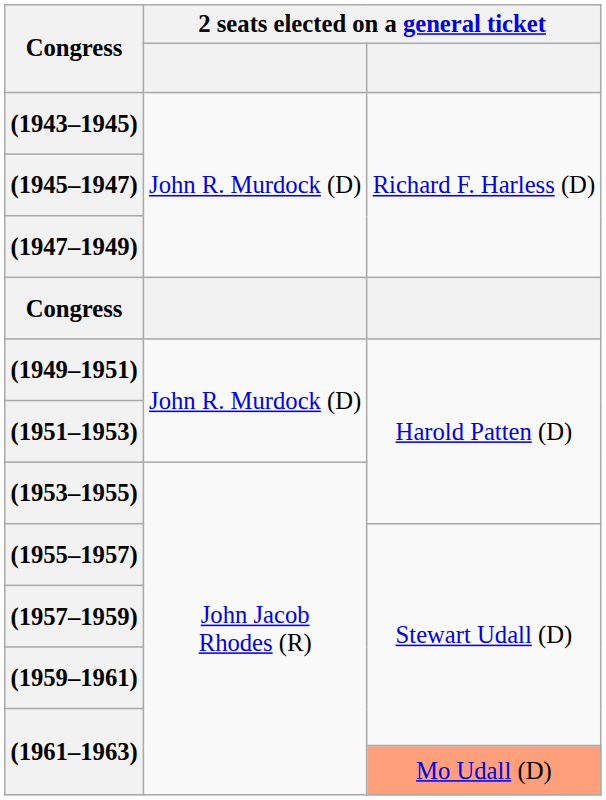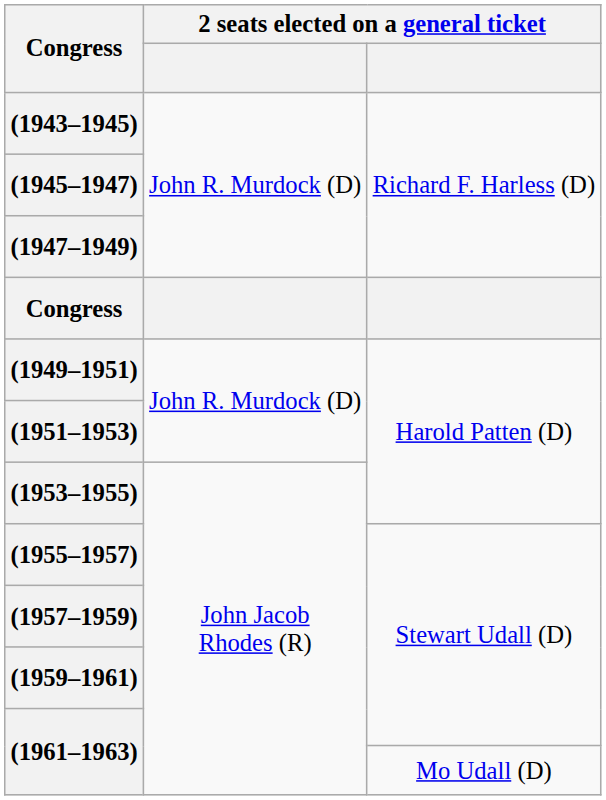(484, 770) lightsalmon background -> (484, 770) no background
